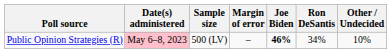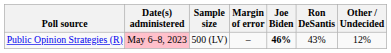(317, 40) 34% -> (317, 40) 43%
(362, 40) 10% -> (362, 40) 12%
